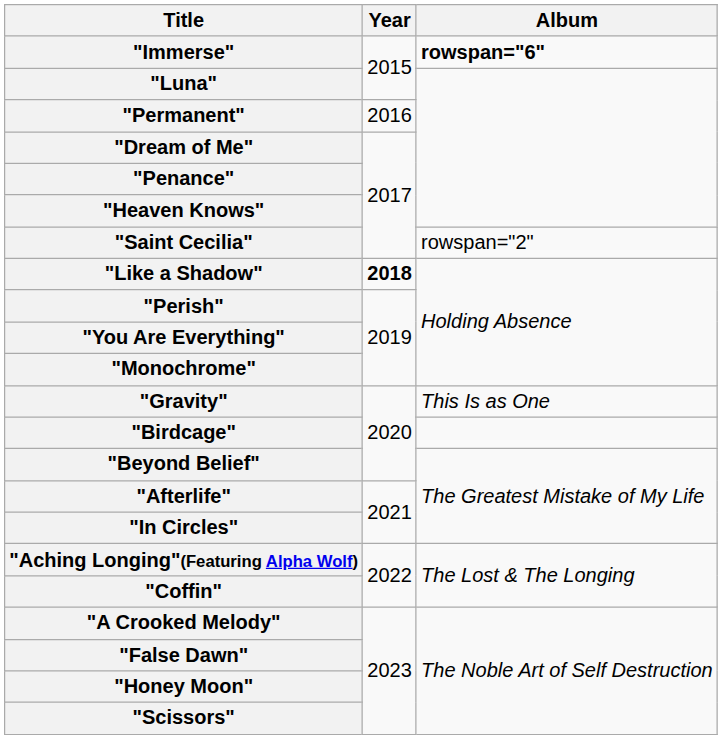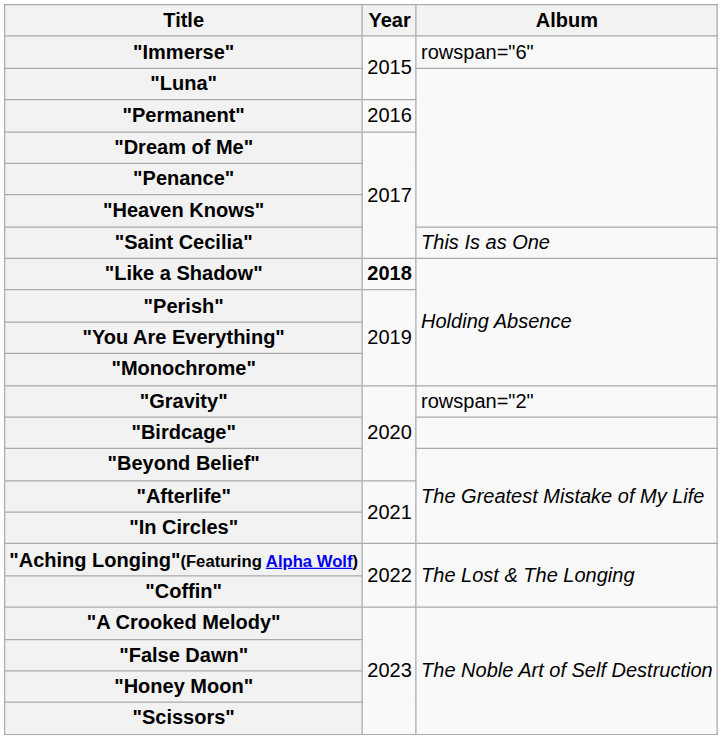(483, 52) bold -> (477, 52) normal
(477, 242) rowspan="2" -> (486, 242) This Is as One
(486, 400) This Is as One -> (477, 400) rowspan="2"
